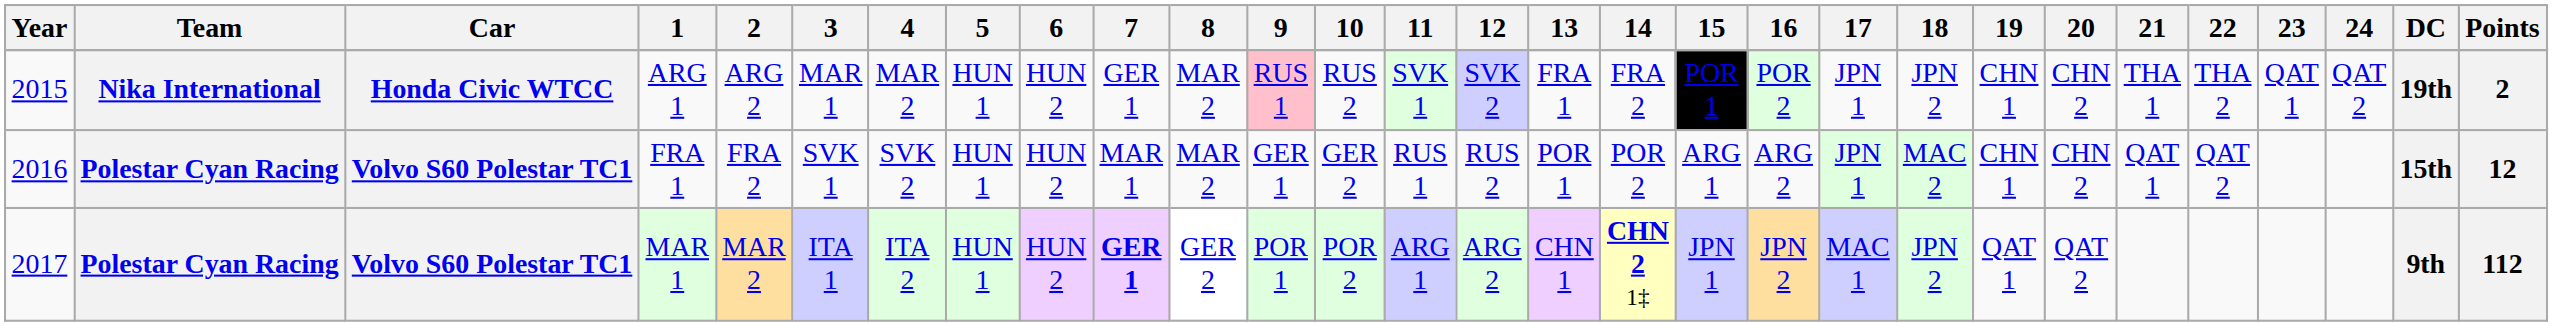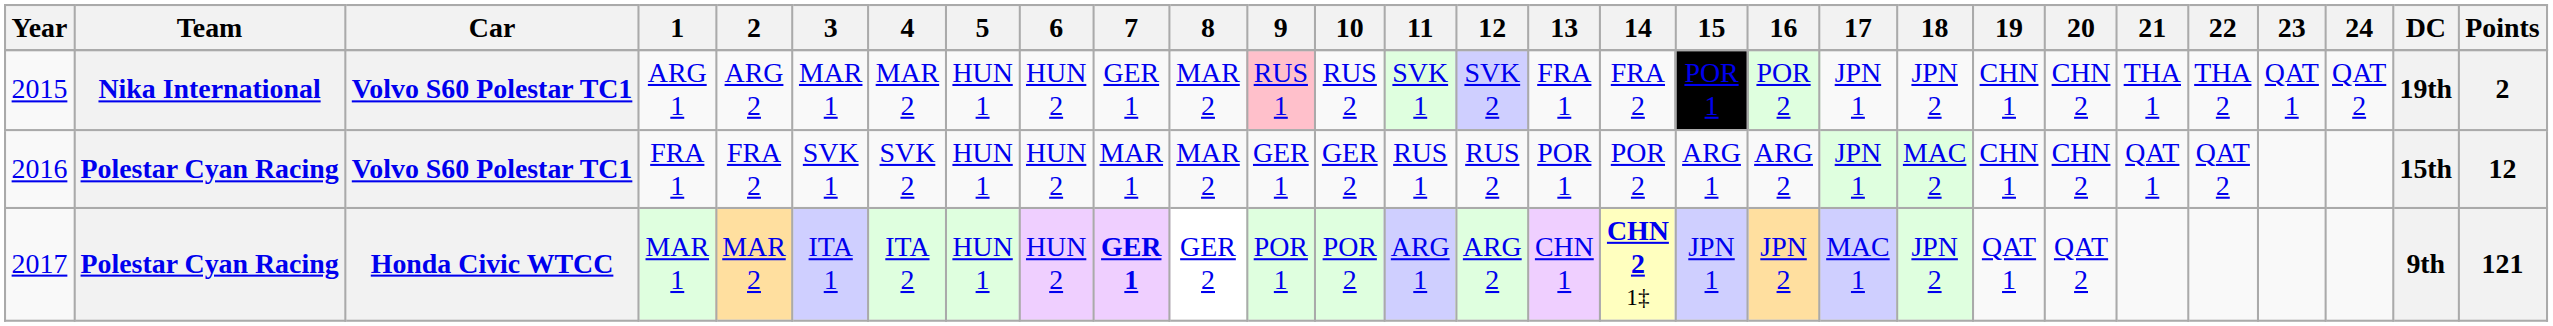(492, 89) Honda Civic WTCC -> (492, 89) Volvo S60 Polestar TC1
(492, 263) Volvo S60 Polestar TC1 -> (492, 263) Honda Civic WTCC
(2502, 263) 112 -> (2502, 263) 121
